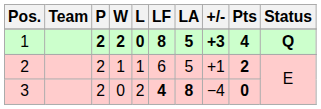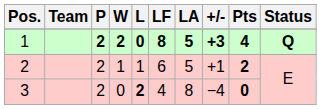(140, 91) normal -> (140, 91) bold
(162, 91) bold -> (162, 91) normal
(189, 91) bold -> (189, 91) normal
